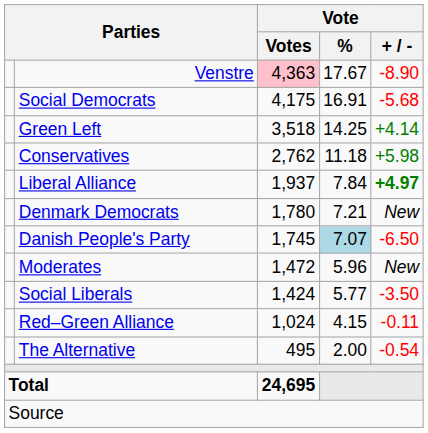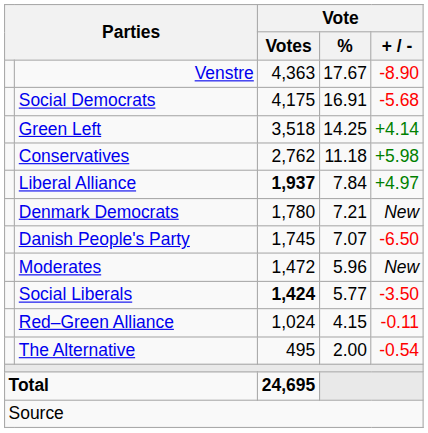(293, 73) pink background -> (293, 73) no background
(293, 184) normal -> (293, 184) bold
(397, 184) bold -> (397, 184) normal
(350, 239) lightblue background -> (350, 239) no background
(293, 294) normal -> (293, 294) bold
